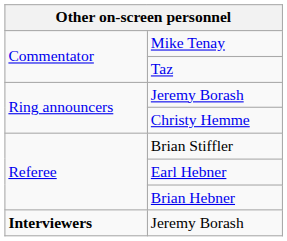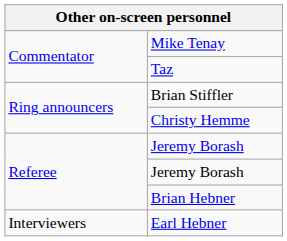(197, 94) Jeremy Borash -> (192, 94) Brian Stiffler
(192, 146) Brian Stiffler -> (197, 146) Jeremy Borash
(189, 171) Earl Hebner -> (197, 171) Jeremy Borash
(50, 223) bold -> (47, 223) normal
(197, 223) Jeremy Borash -> (189, 223) Earl Hebner
